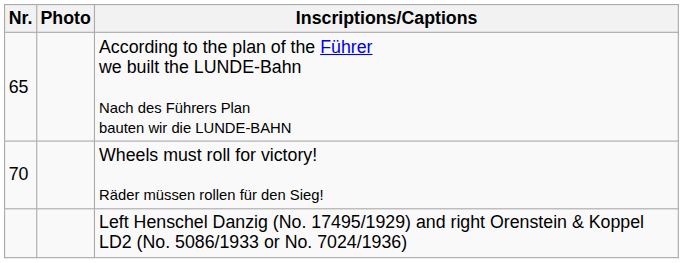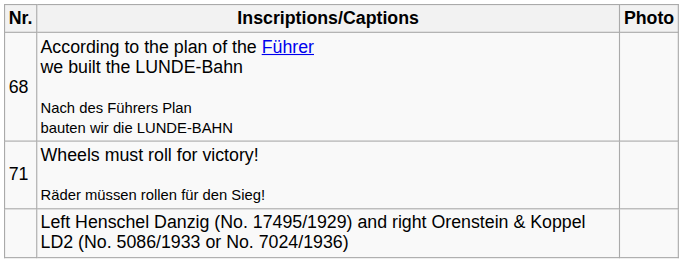columns swapped: (66, 18) <-> (387, 18)
(19, 86) 65 -> (19, 86) 68
(19, 174) 70 -> (19, 174) 71
